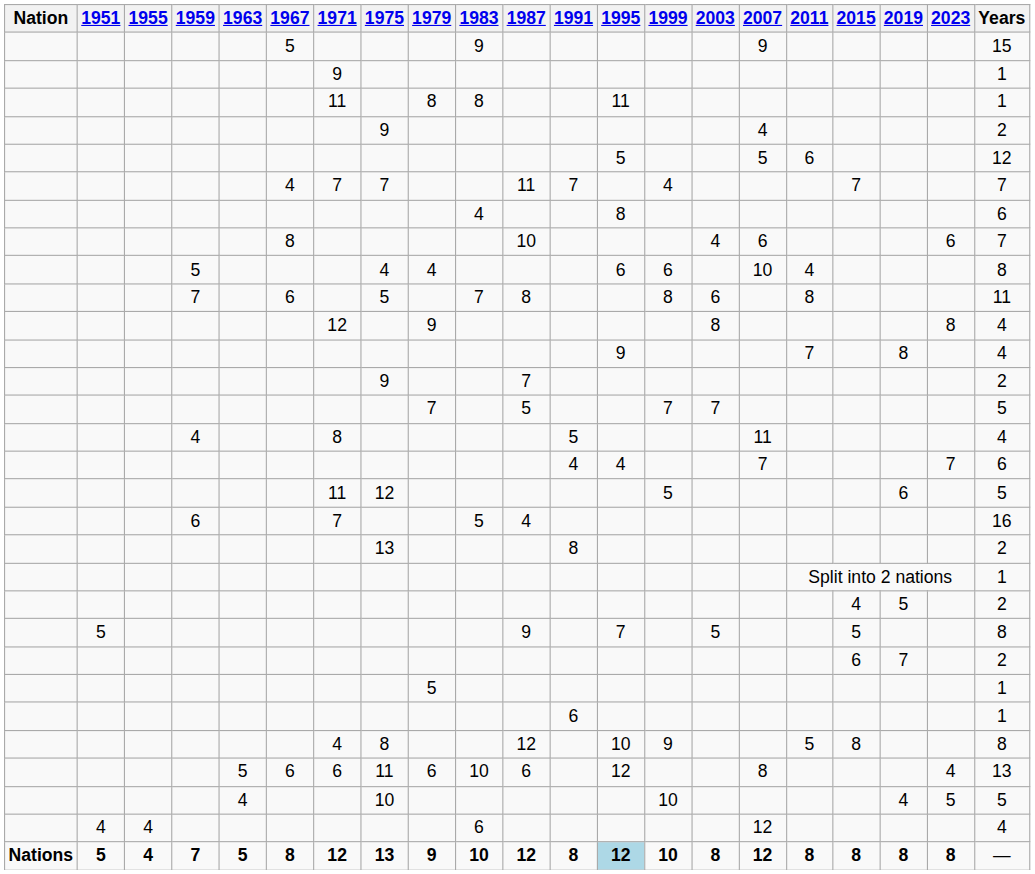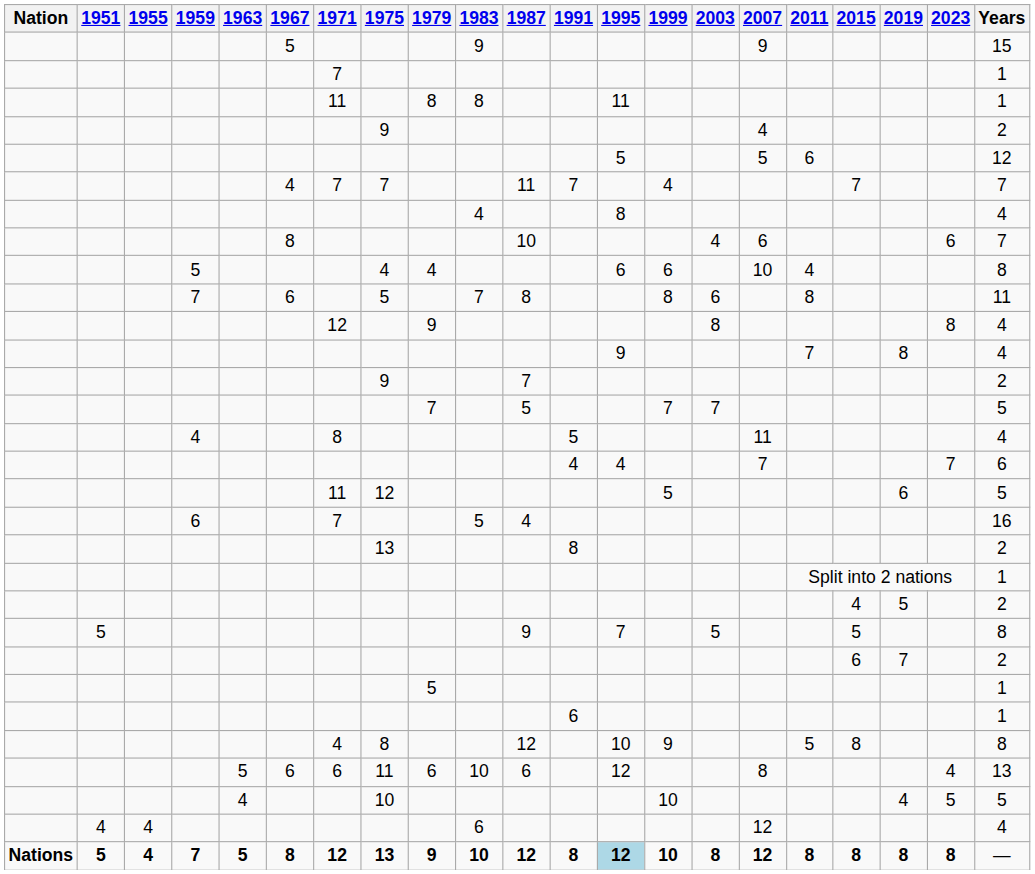(337, 74) 9 -> (337, 74) 7
(1002, 213) 6 -> (1002, 213) 4
